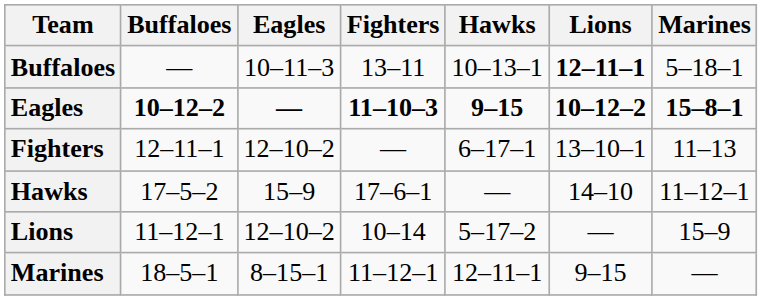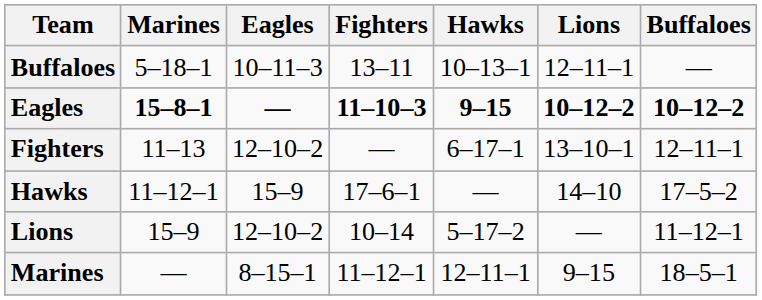columns swapped: (179, 25) <-> (704, 25)
(600, 66) bold -> (589, 66) normal
